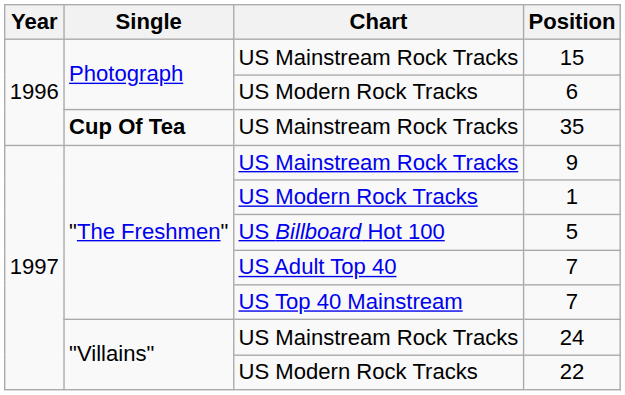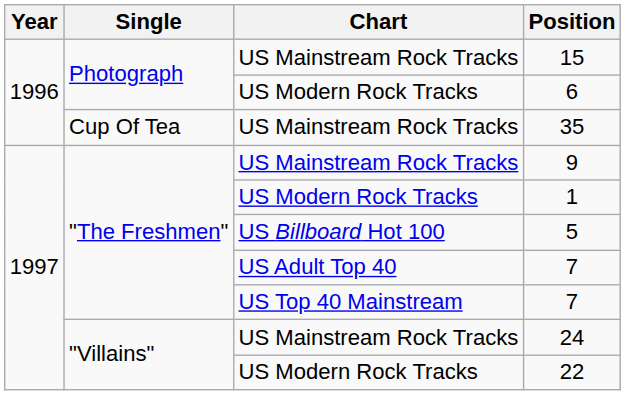(127, 127) bold -> (125, 127) normal
